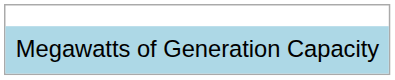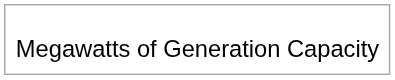(197, 49) lightblue background -> (197, 49) no background
